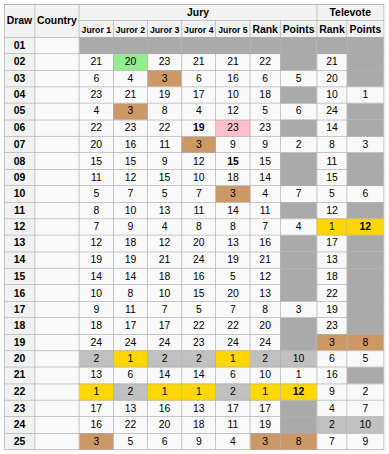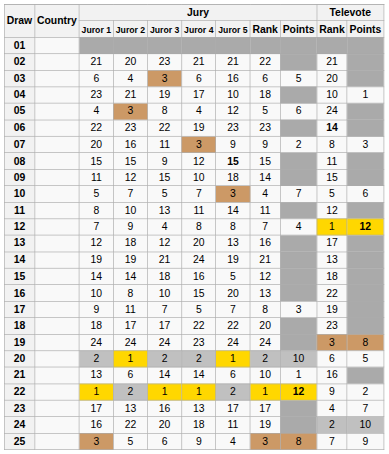(130, 62) lightgreen background -> (130, 62) no background
(199, 128) bold -> (199, 128) normal
(233, 128) pink background -> (233, 128) no background
(332, 128) normal -> (332, 128) bold
